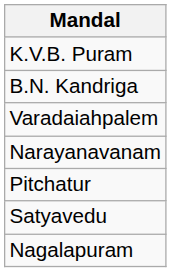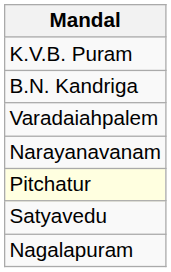(50, 184) no background -> (50, 184) lightyellow background
